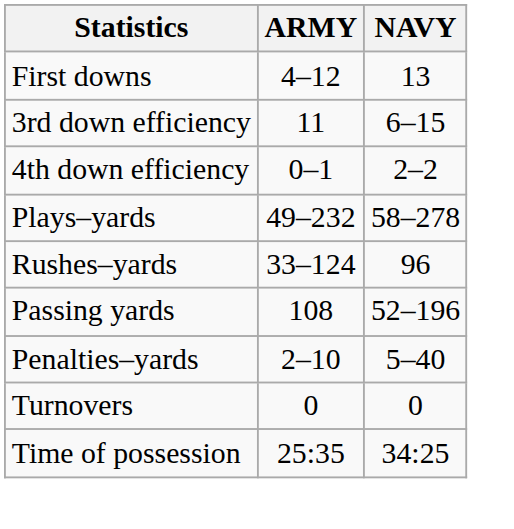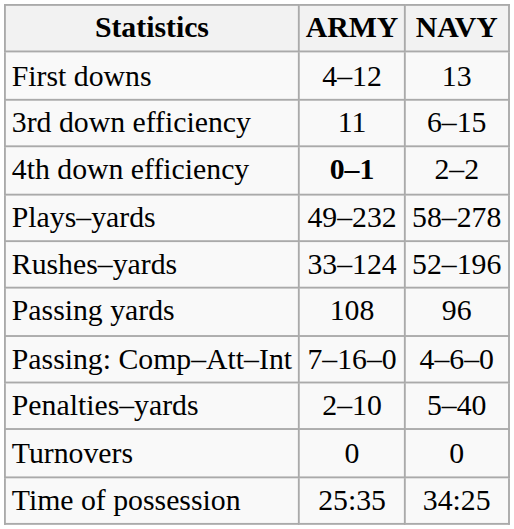(311, 169) normal -> (352, 169) bold
(416, 264) 96 -> (457, 264) 52–196
(416, 311) 52–196 -> (457, 311) 96
+ row: (152, 358)
